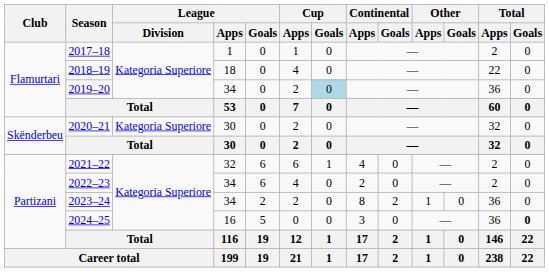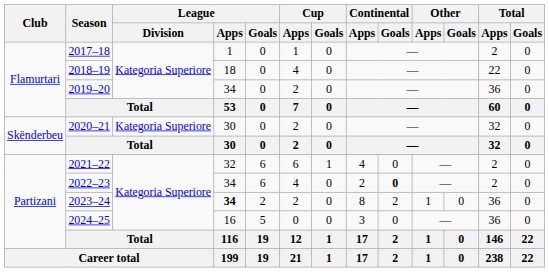(329, 88) lightblue background -> (329, 88) no background
(395, 182) normal -> (395, 182) bold
(230, 201) normal -> (230, 201) bold
(528, 220) bold -> (528, 220) normal
